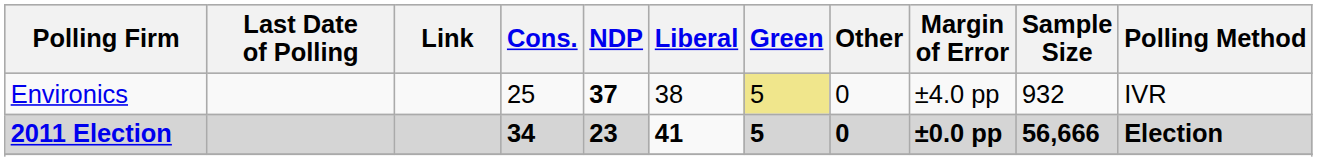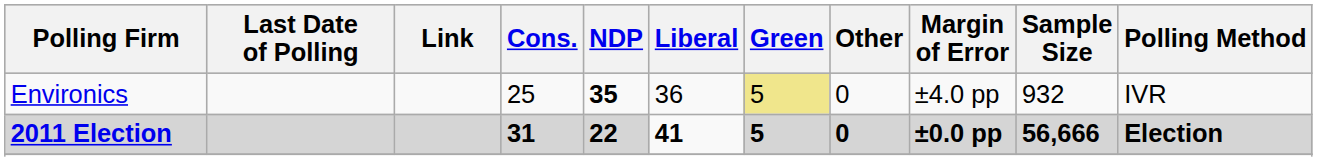(603, 93) 37 -> (603, 93) 35
(669, 93) 38 -> (669, 93) 36
(521, 133) 34 -> (521, 133) 31
(603, 133) 23 -> (603, 133) 22
